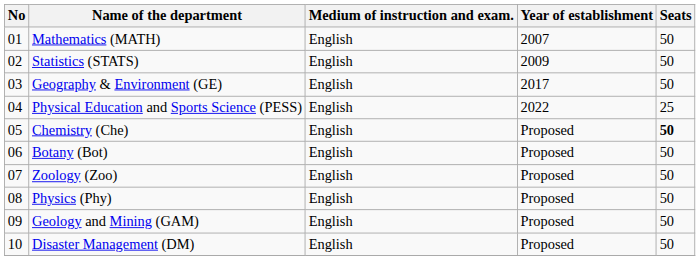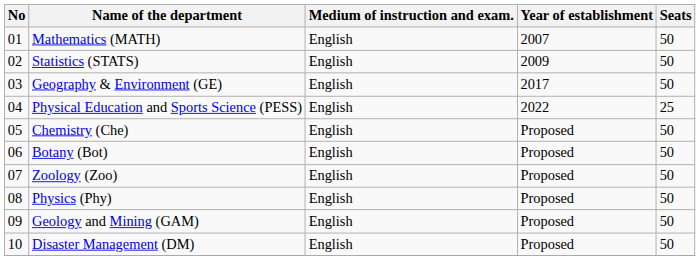(667, 130) bold -> (667, 130) normal
